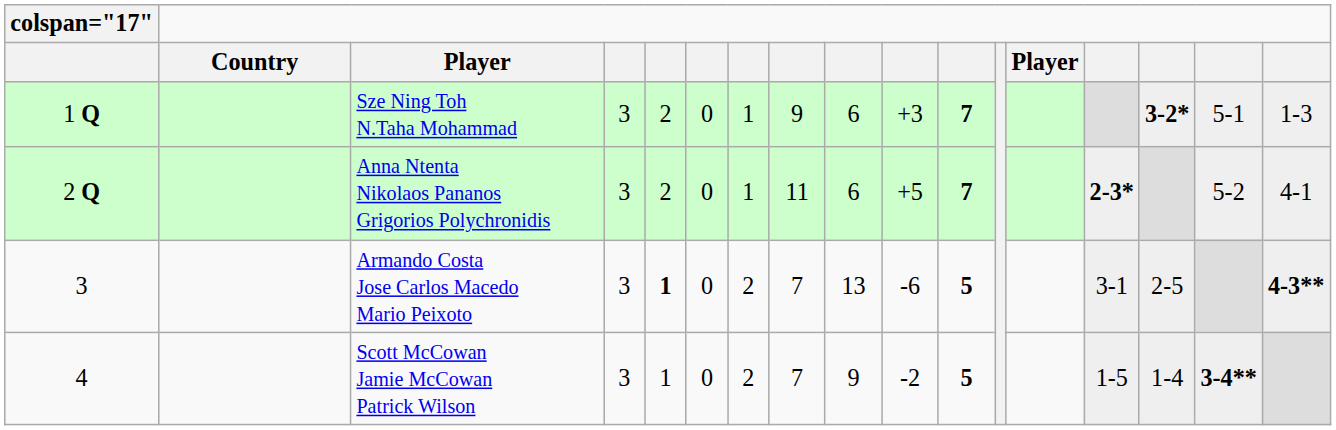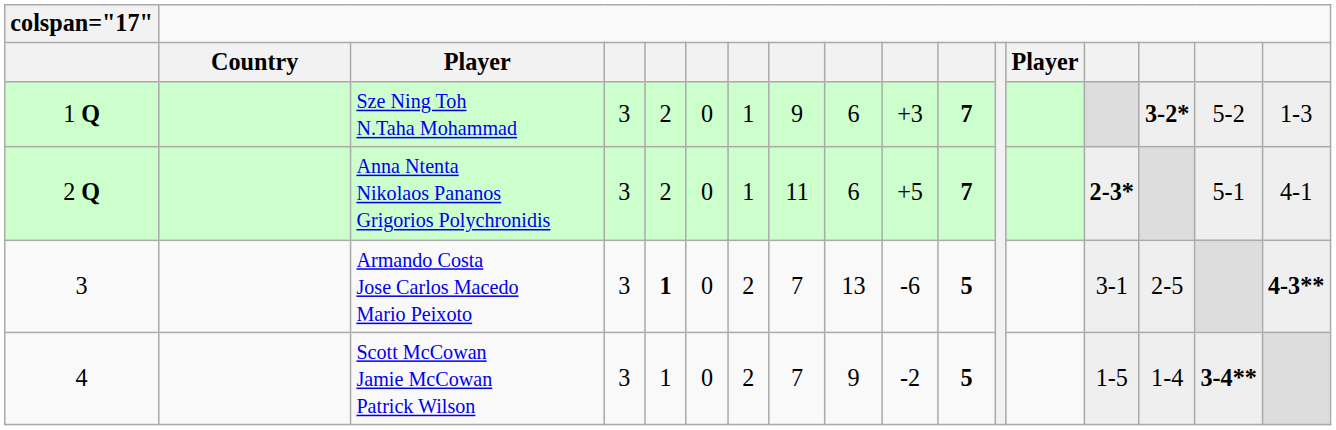(1229, 113) 5-1 -> (1229, 113) 5-2
(1229, 192) 5-2 -> (1229, 192) 5-1
